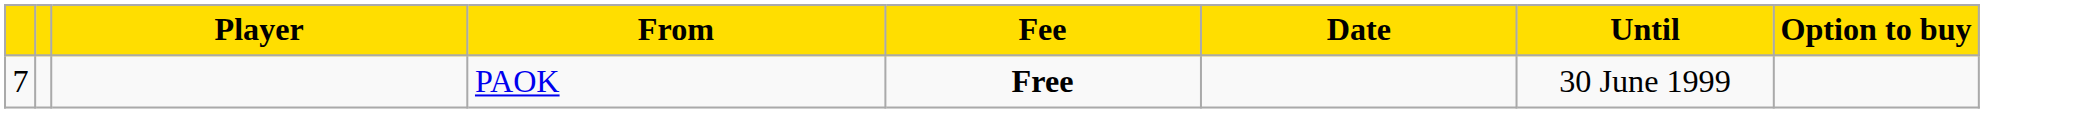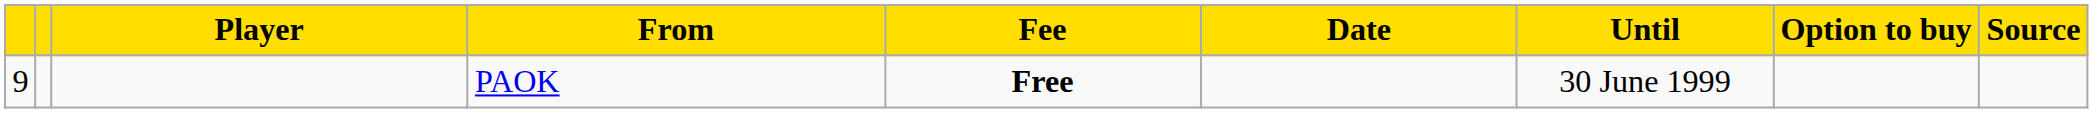+ column: (2034, 30)
(20, 81) 7 -> (20, 81) 9
